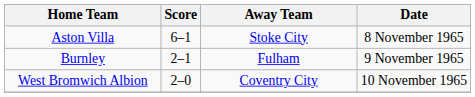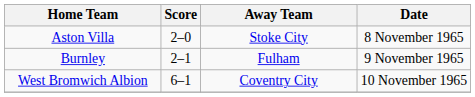(181, 37) 6–1 -> (181, 37) 2–0
(181, 80) 2–0 -> (181, 80) 6–1
